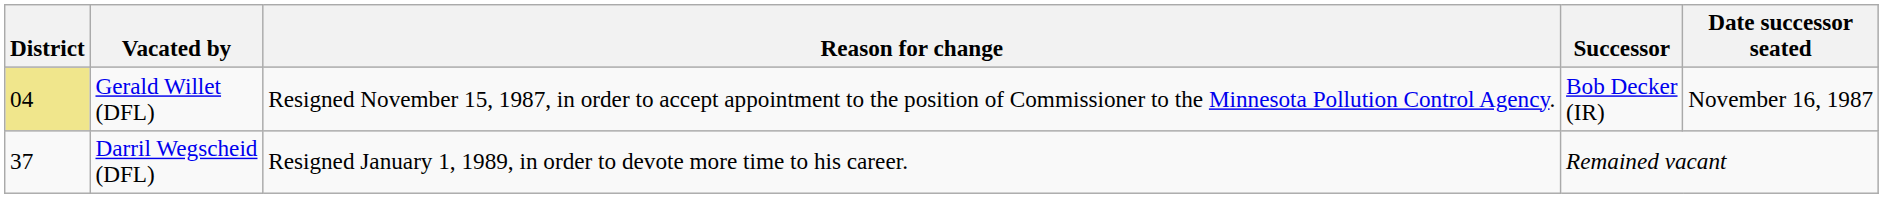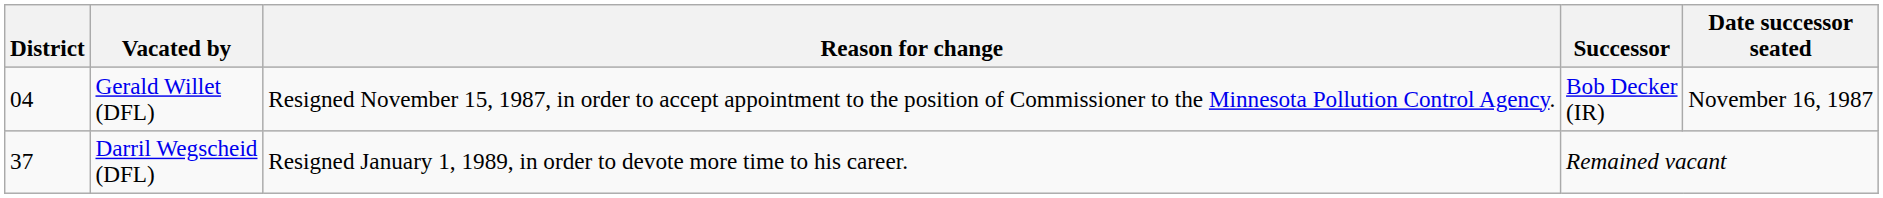(22, 98) khaki background -> (22, 98) no background
